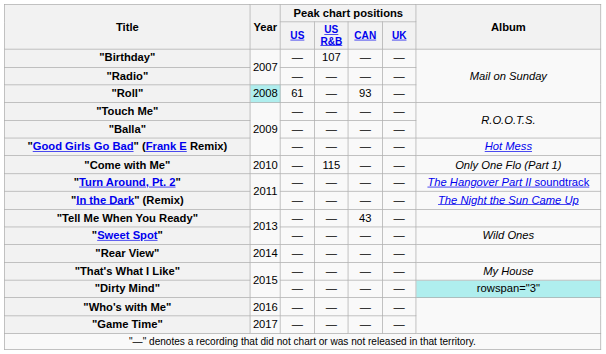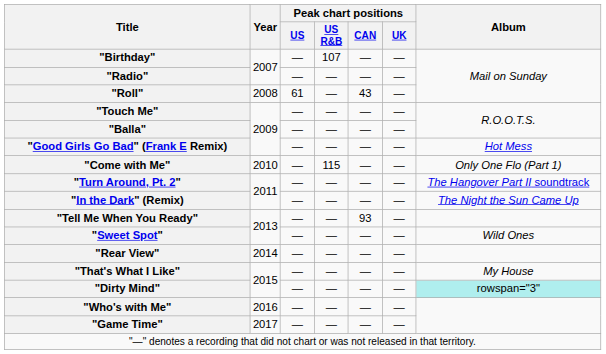(265, 93) paleturquoise background -> (265, 93) no background
(365, 93) 93 -> (365, 93) 43
(365, 218) 43 -> (365, 218) 93
